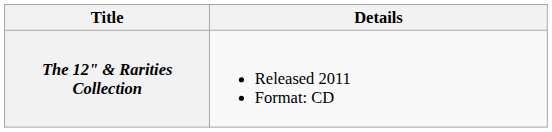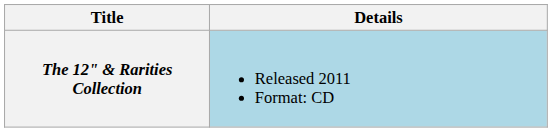(378, 88) no background -> (378, 88) lightblue background
